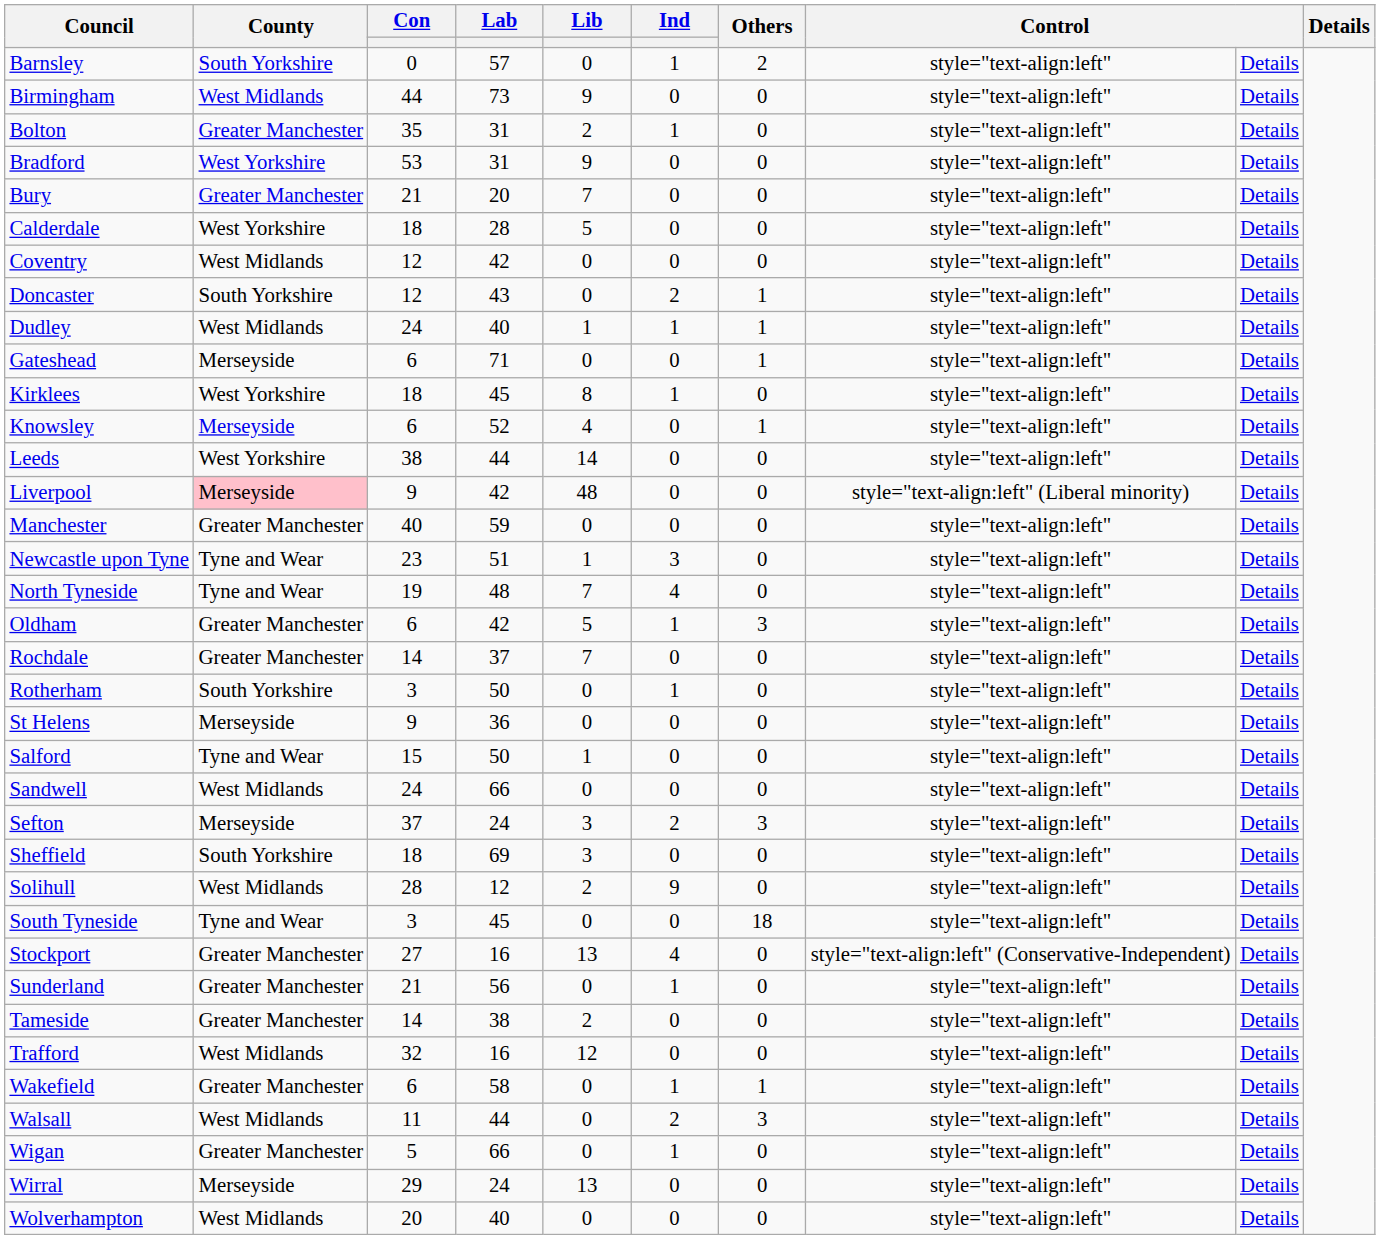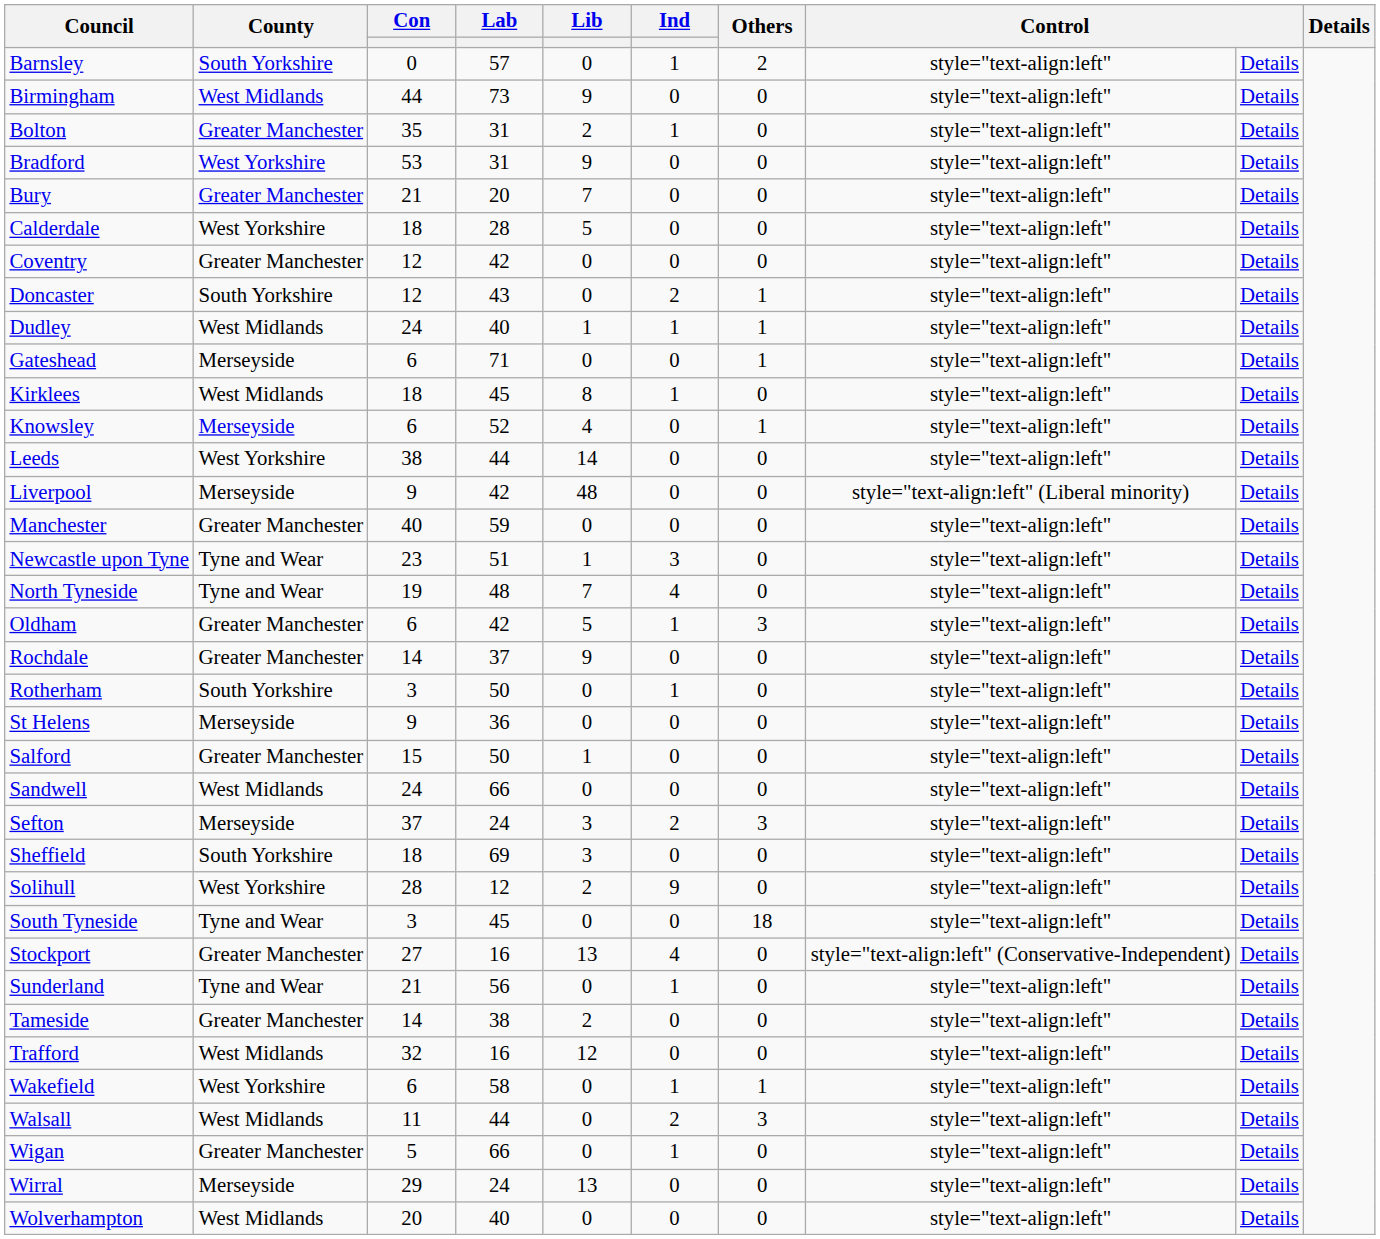(261, 261) West Midlands -> (281, 261) Greater Manchester
(262, 393) West Yorkshire -> (261, 393) West Midlands
(247, 492) pink background -> (247, 492) no background
(587, 657) 7 -> (587, 657) 9
(261, 756) Tyne and Wear -> (281, 756) Greater Manchester
(261, 888) West Midlands -> (262, 888) West Yorkshire
(281, 987) Greater Manchester -> (261, 987) Tyne and Wear
(281, 1086) Greater Manchester -> (262, 1086) West Yorkshire
